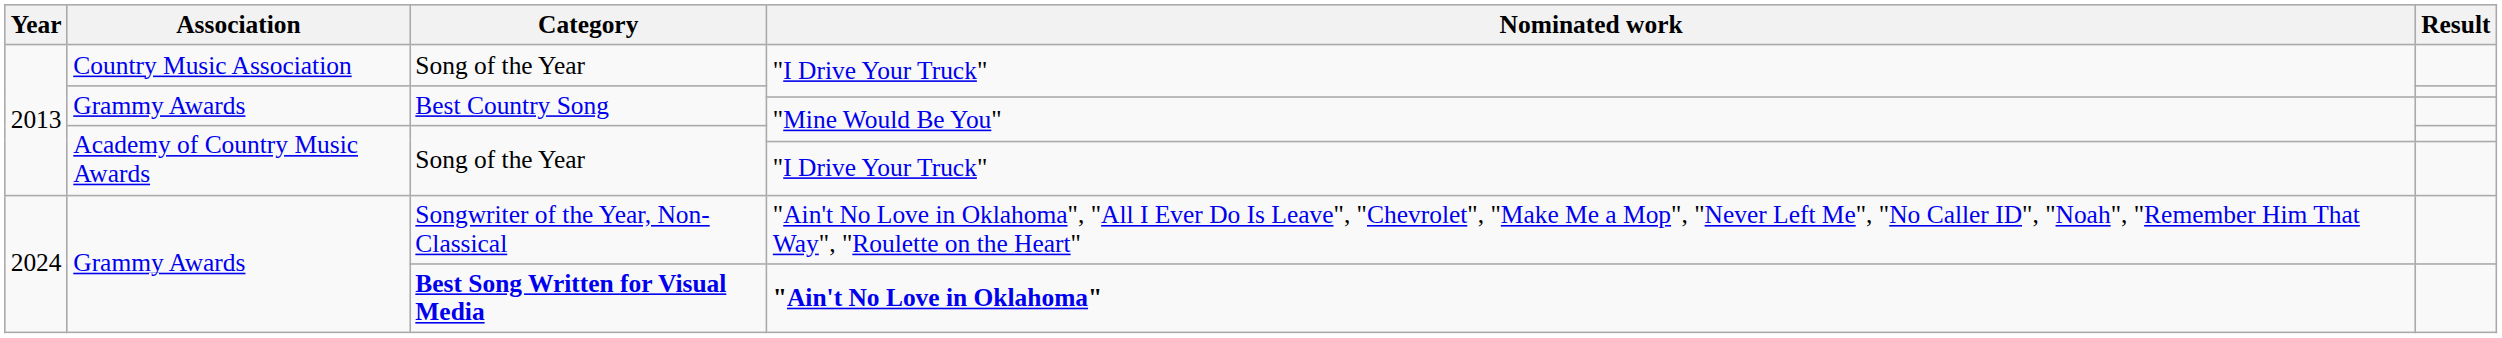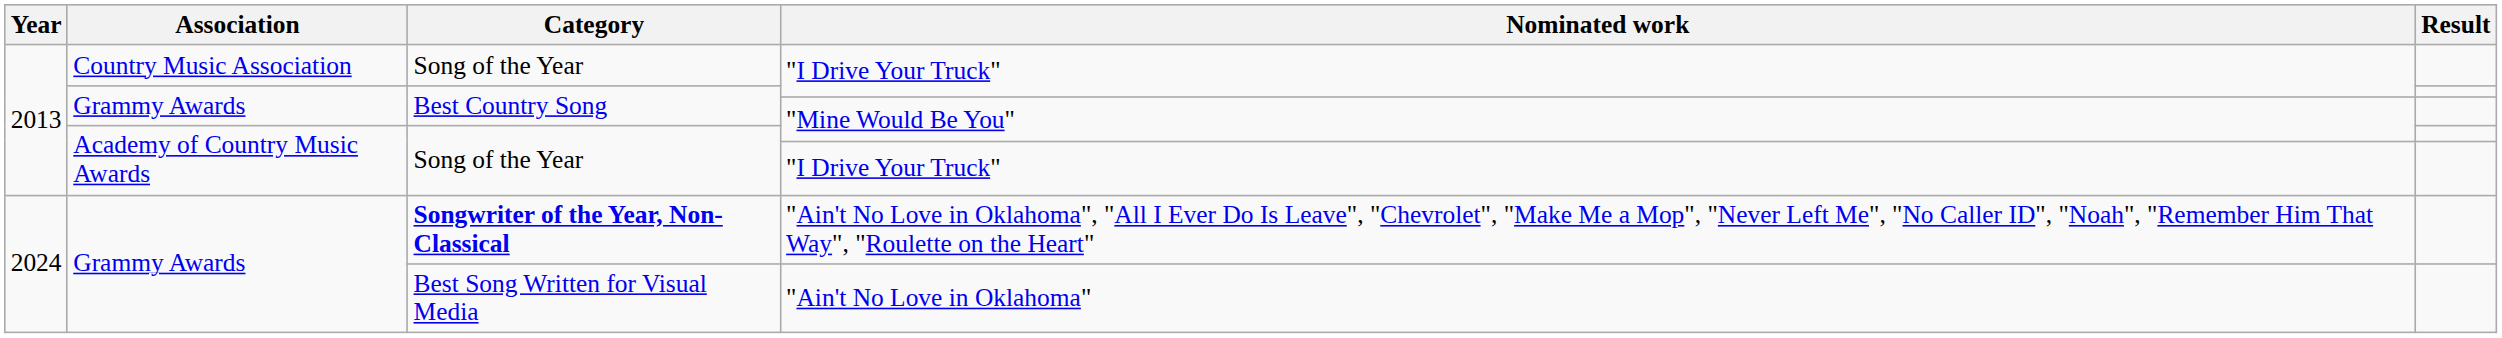(563, 228) normal -> (568, 228) bold
(571, 297) bold -> (560, 297) normal
(938, 297) bold -> (939, 297) normal
